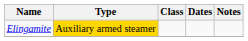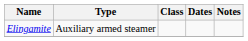(106, 28) gold background -> (106, 28) no background
